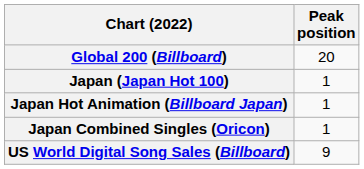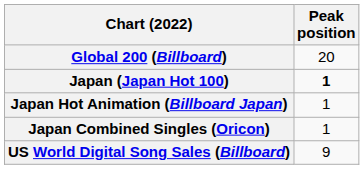(326, 81) normal -> (326, 81) bold
